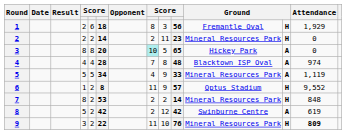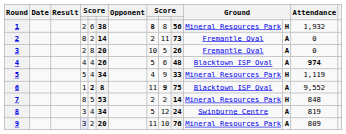(102, 26) 18 -> (102, 26) 38
(153, 26) normal -> (153, 26) bold
(165, 26) 3 -> (165, 26) 8
(233, 26) Fremantle Oval -> (233, 26) Mineral Resources Park
(314, 26) 1,929 -> (314, 26) 1,932
(84, 38) 2 -> (84, 38) 8
(177, 38) 23 -> (177, 38) 73
(233, 38) Mineral Resources Park -> (233, 38) Fremantle Oval
(287, 38) H -> (287, 38) A
(84, 50) 8 -> (84, 50) 2
(153, 50) paleturquoise background -> (153, 50) no background
(177, 50) 65 -> (177, 50) 26
(233, 50) Hickey Park -> (233, 50) Fremantle Oval
(102, 62) 28 -> (102, 62) 26
(153, 62) 7 -> (153, 62) 5
(165, 62) 8 -> (165, 62) 6
(314, 62) normal -> (314, 62) bold
(92, 75) 5 -> (92, 75) 4
(287, 75) A -> (287, 75) H
(92, 87) normal -> (92, 87) bold
(165, 87) normal -> (165, 87) bold
(177, 87) 57 -> (177, 87) 75
(233, 87) Optus Stadium -> (233, 87) Blacktown ISP Oval
(287, 87) H -> (287, 87) A
(92, 99) 2 -> (92, 99) 5
(84, 111) 5 -> (84, 111) 3
(92, 111) 2 -> (92, 111) 4
(102, 111) 42 -> (102, 111) 34
(153, 111) 2 -> (153, 111) 5
(177, 111) 42 -> (177, 111) 24
(314, 111) 619 -> (314, 111) 819
(84, 123) no background -> (84, 123) lavender background
(102, 123) 22 -> (102, 123) 20
(287, 123) H -> (287, 123) A
(314, 123) bold -> (314, 123) normal
